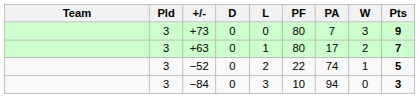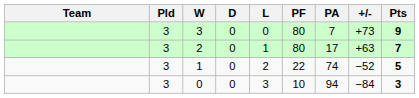columns swapped: (365, 13) <-> (199, 13)
